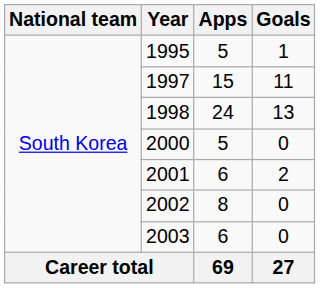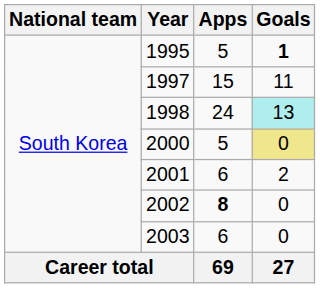(283, 50) normal -> (283, 50) bold
(283, 112) no background -> (283, 112) paleturquoise background
(283, 143) no background -> (283, 143) khaki background
(223, 205) normal -> (223, 205) bold
